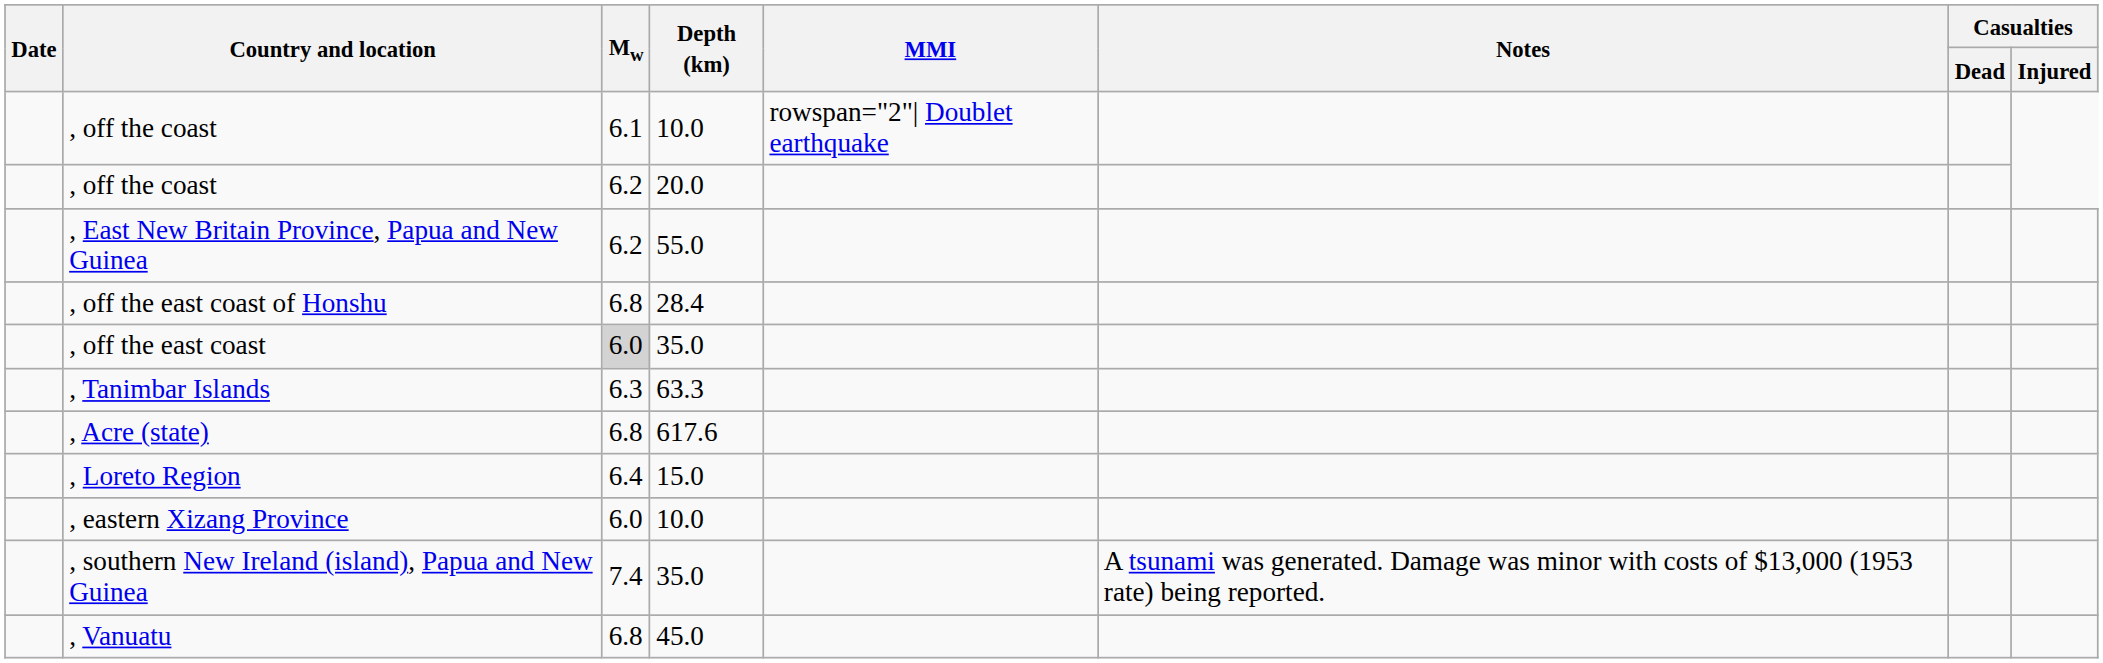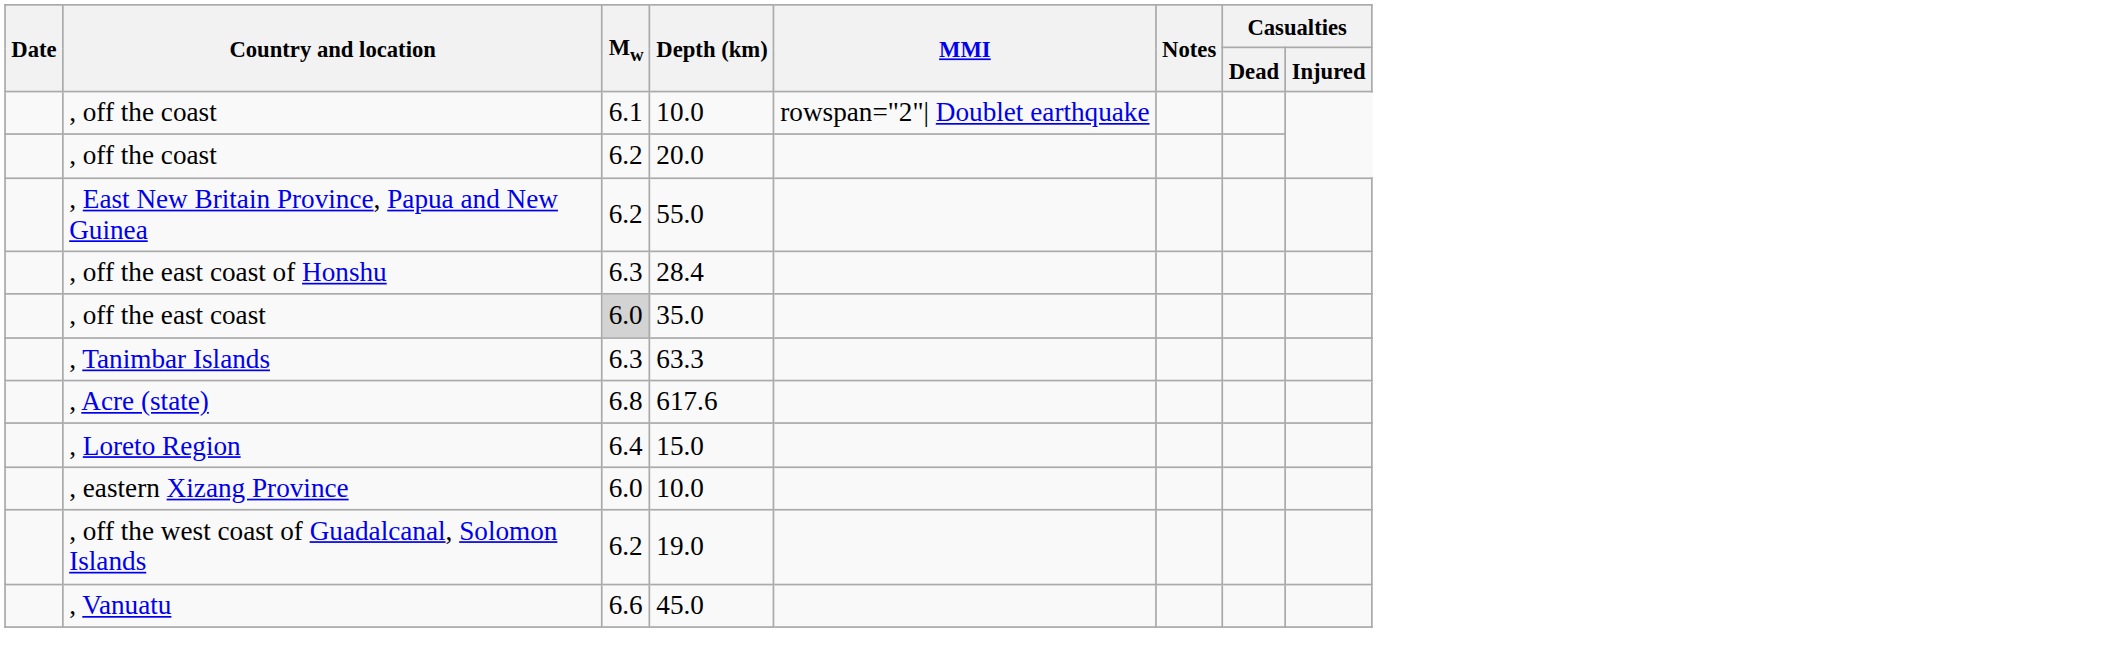(626, 302) 6.8 -> (626, 272) 6.3
- row: (331, 577)
+ row: (313, 546)
(626, 635) 6.8 -> (626, 604) 6.6
